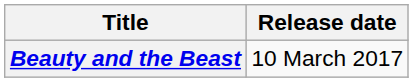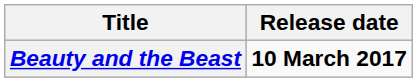(327, 58) normal -> (329, 58) bold
